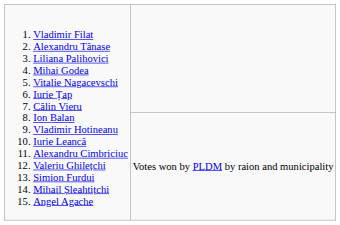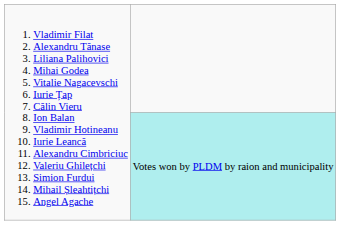(233, 166) no background -> (233, 166) paleturquoise background
